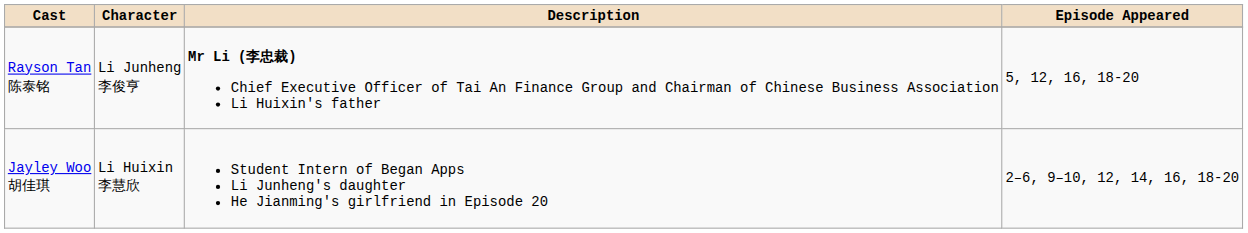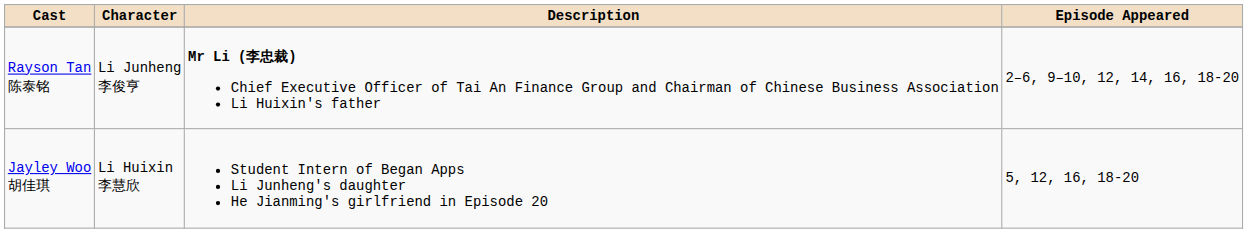(1072, 78) 5, 12, 16, 18-20 -> (1122, 78) 2–6, 9–10, 12, 14, 16, 18-20
(1122, 178) 2–6, 9–10, 12, 14, 16, 18-20 -> (1072, 178) 5, 12, 16, 18-20
